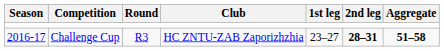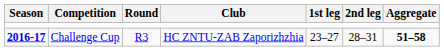(26, 37) normal -> (26, 37) bold
(363, 37) bold -> (363, 37) normal
